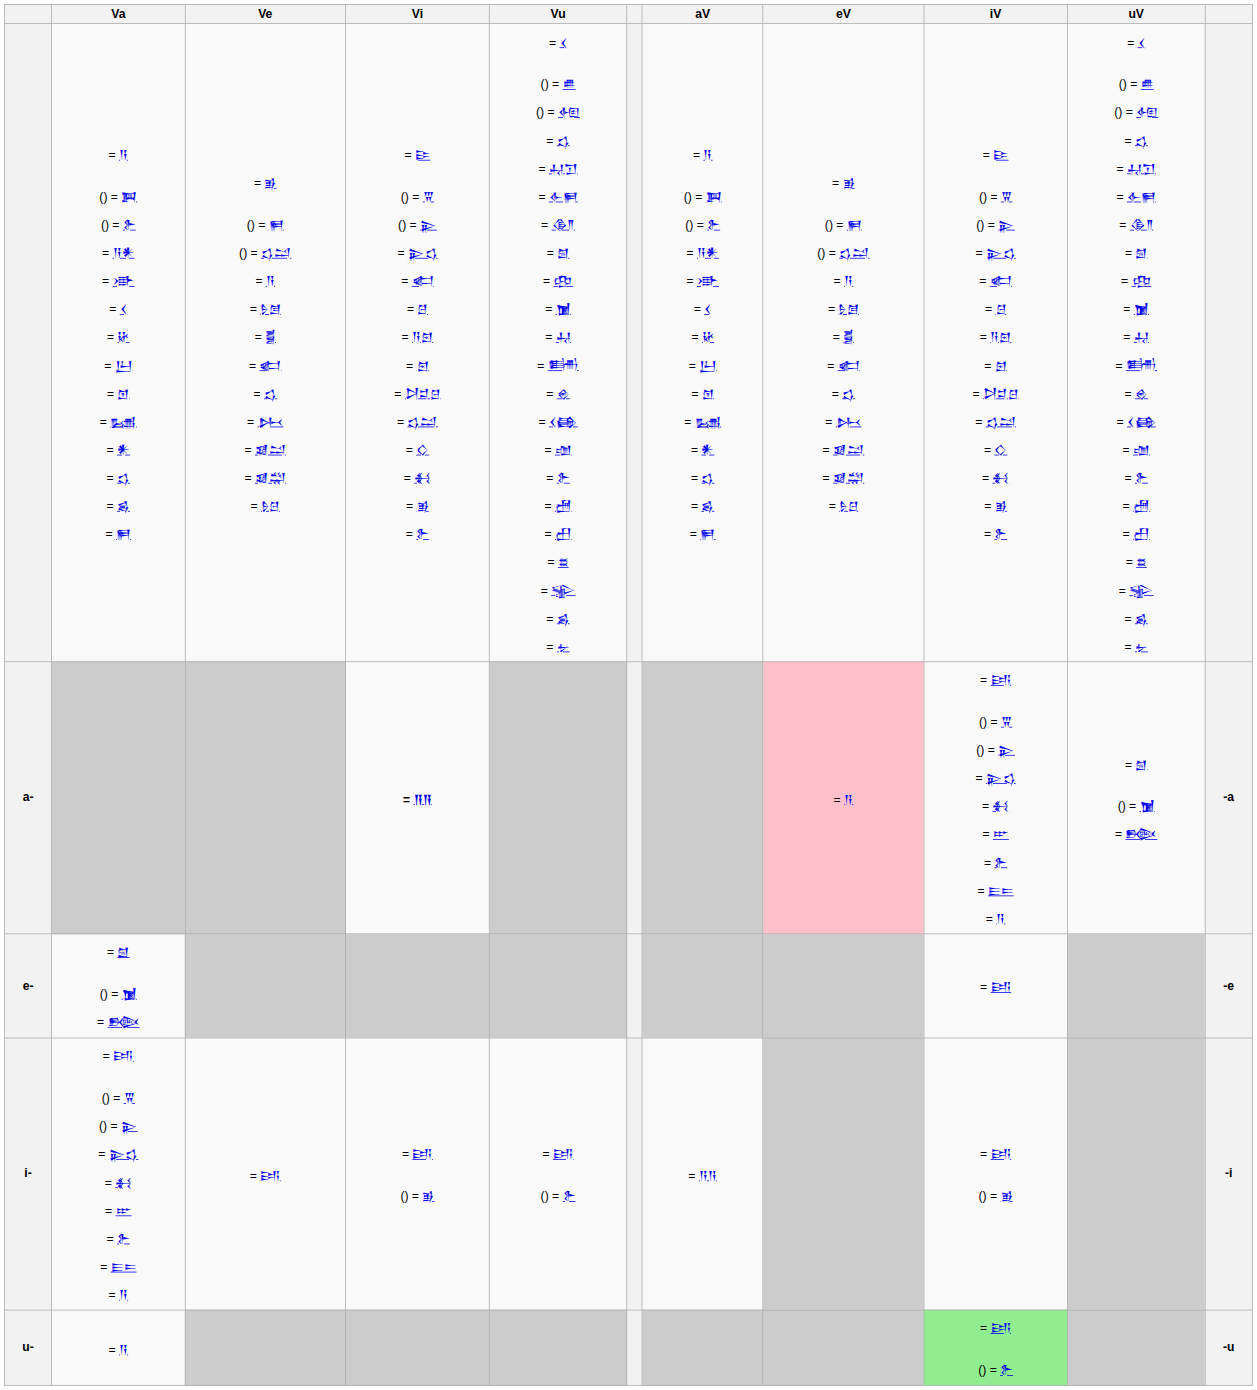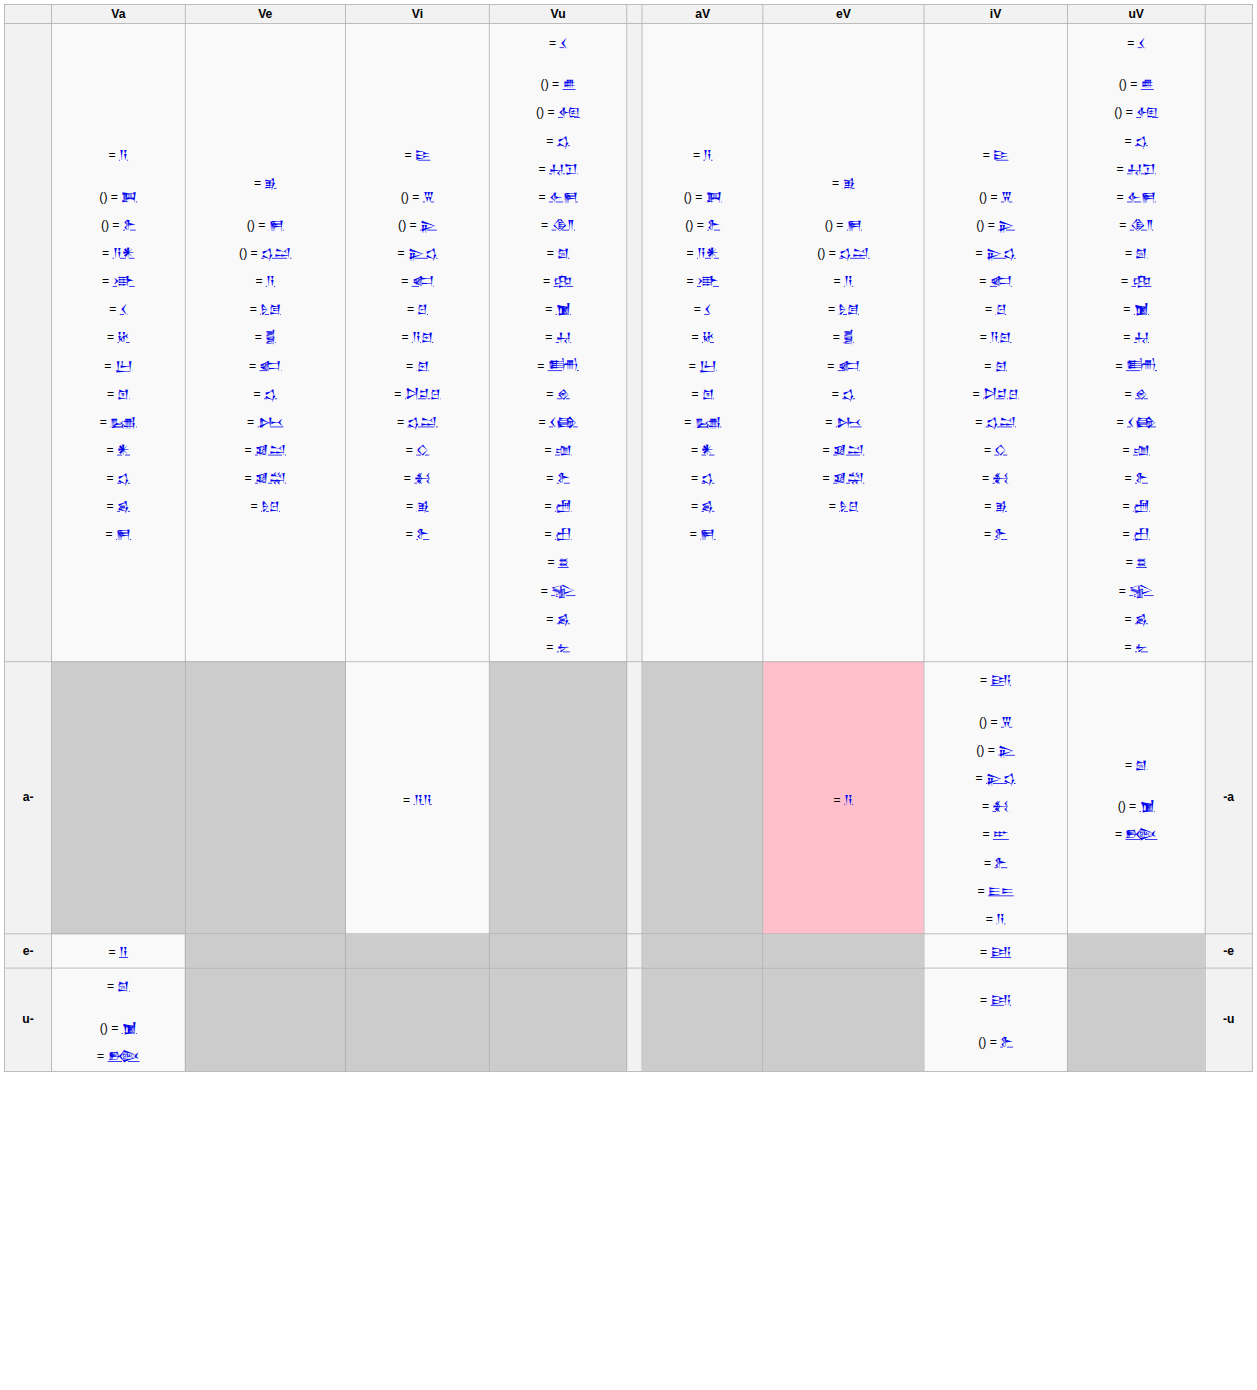(417, 799) bold -> (417, 799) normal
(118, 987) = 𒇇 () = 𒁱 = 𒁦 -> (118, 952) = 𒀀
- row: (28, 1173)
(118, 1349) = 𒀀 -> (118, 1021) = 𒇇 () = 𒁱 = 𒁦
(996, 1349) lightgreen background -> (996, 1021) no background
